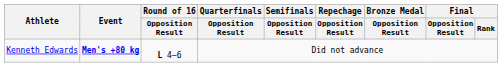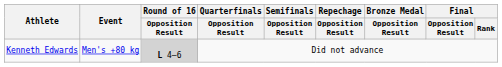(111, 50) bold -> (111, 50) normal
(169, 55) no background -> (169, 55) lightgrey background
